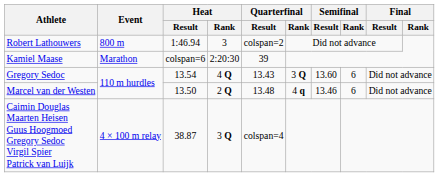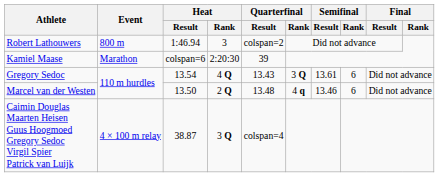(326, 75) 13.60 -> (326, 75) 13.61
